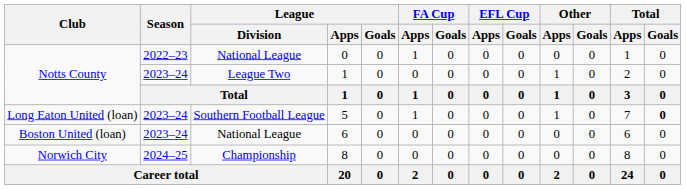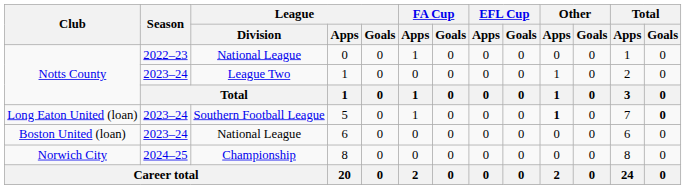(557, 114) normal -> (557, 114) bold
